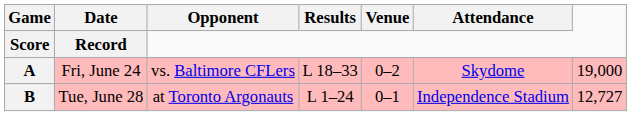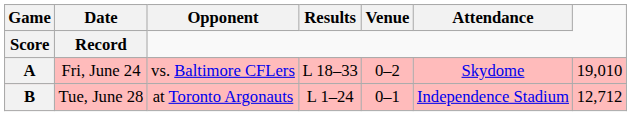(600, 70) 19,000 -> (600, 70) 19,010
(600, 96) 12,727 -> (600, 96) 12,712
